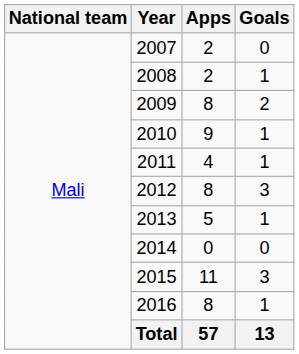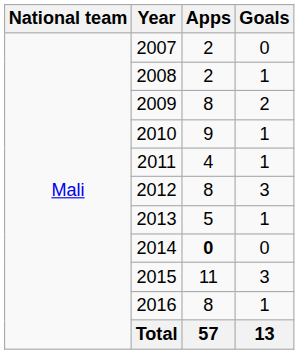(208, 248) normal -> (208, 248) bold
